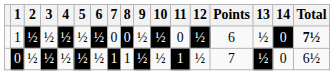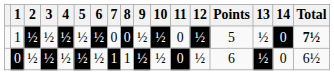(231, 37) 6 -> (231, 37) 5
(180, 59) 1 -> (180, 59) 0
(231, 59) 7 -> (231, 59) 6
